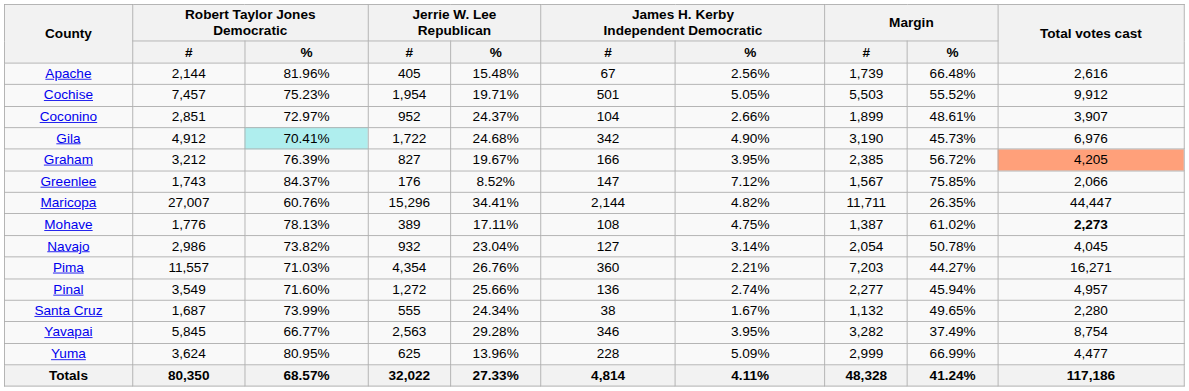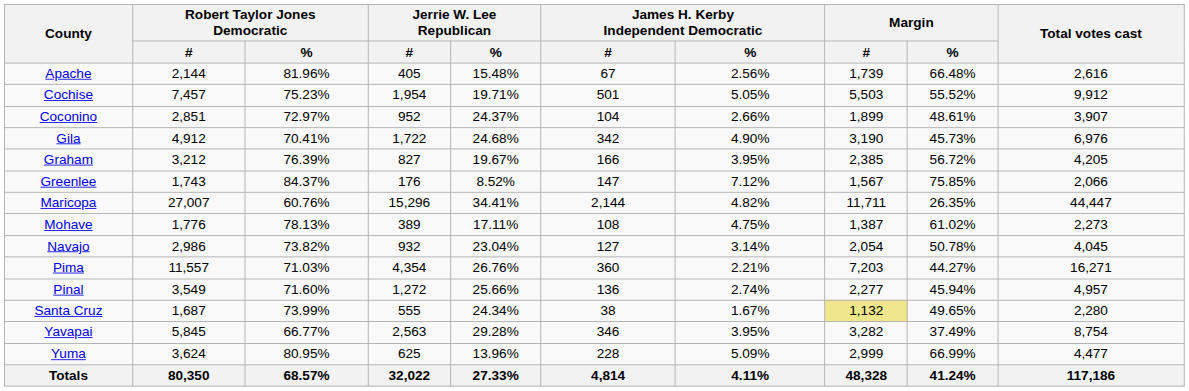(307, 138) paleturquoise background -> (307, 138) no background
(1091, 159) lightsalmon background -> (1091, 159) no background
(1091, 224) bold -> (1091, 224) normal
(866, 310) no background -> (866, 310) khaki background
